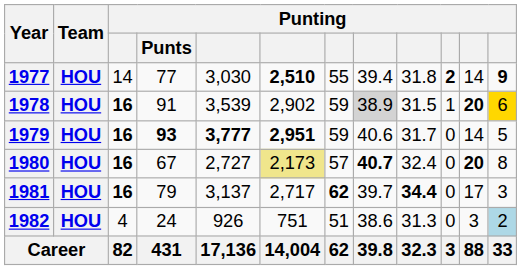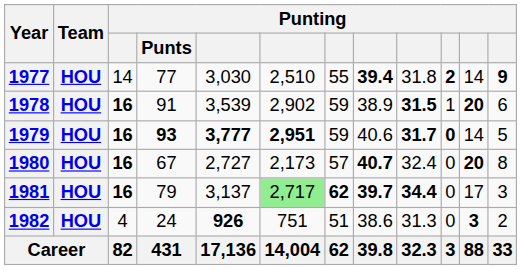(292, 76) bold -> (292, 76) normal
(375, 76) normal -> (375, 76) bold
(375, 105) lightgrey background -> (375, 105) no background
(419, 105) normal -> (419, 105) bold
(503, 105) gold background -> (503, 105) no background
(419, 134) normal -> (419, 134) bold
(450, 134) normal -> (450, 134) bold
(292, 163) khaki background -> (292, 163) no background
(292, 192) no background -> (292, 192) lightgreen background
(375, 192) normal -> (375, 192) bold
(228, 221) normal -> (228, 221) bold
(474, 221) normal -> (474, 221) bold
(503, 221) lightblue background -> (503, 221) no background
